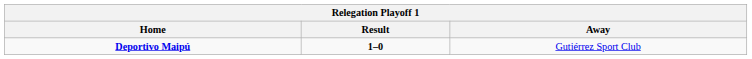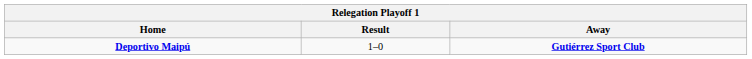(375, 46) bold -> (375, 46) normal
(598, 46) normal -> (598, 46) bold
